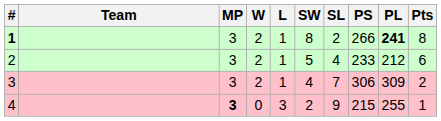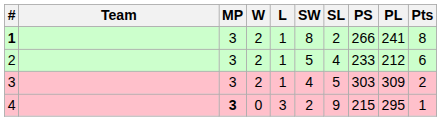(393, 37) bold -> (393, 37) normal
(336, 82) 7 -> (336, 82) 5
(363, 82) 306 -> (363, 82) 303
(393, 104) 255 -> (393, 104) 295
